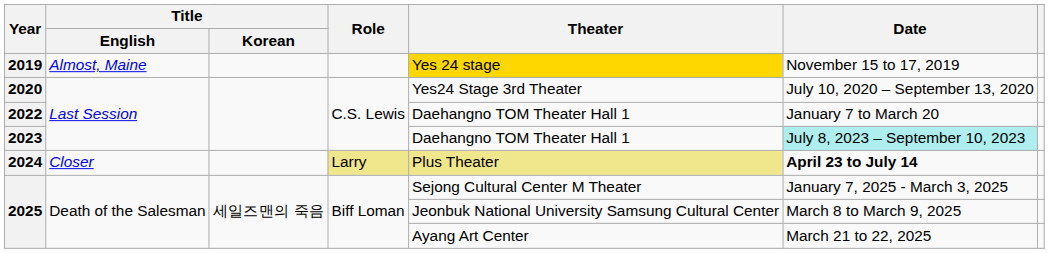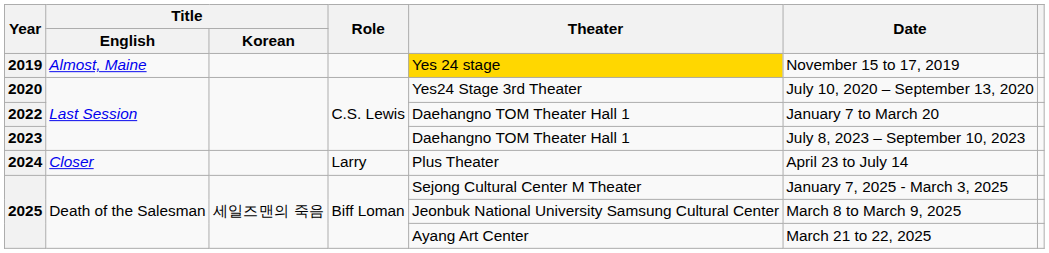(906, 138) paleturquoise background -> (906, 138) no background
(349, 162) khaki background -> (349, 162) no background
(455, 162) khaki background -> (455, 162) no background
(852, 162) bold -> (847, 162) normal
